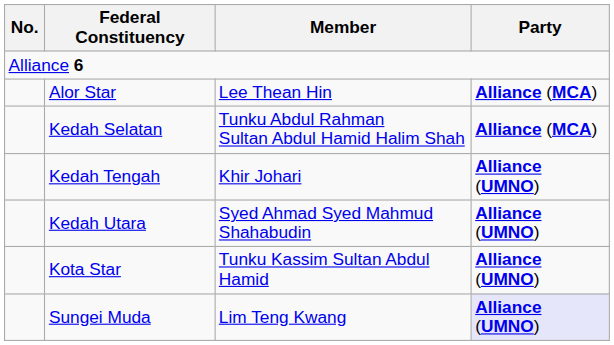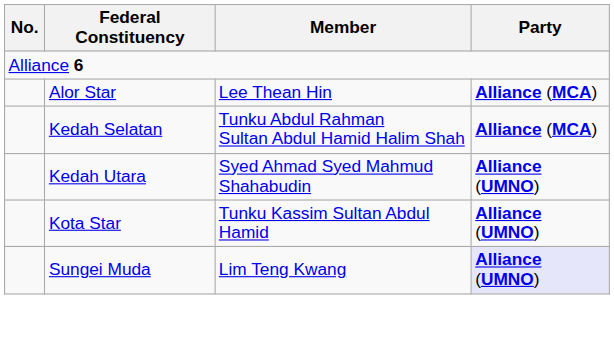- row: (104, 176)
